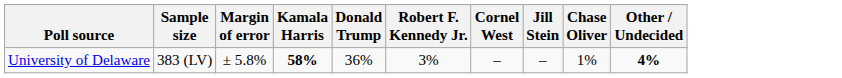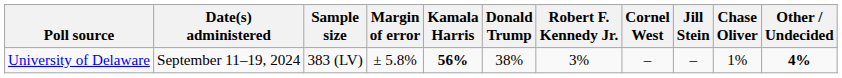+ column: (229, 26)
(302, 60) 58% -> (453, 60) 56%
(359, 60) 36% -> (509, 60) 38%
